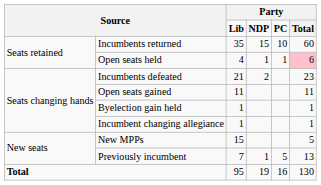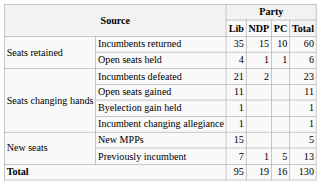(311, 60) pink background -> (311, 60) no background
